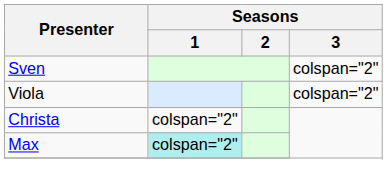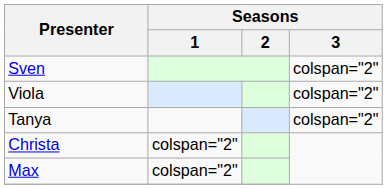+ row: (30, 119)
(195, 145) paleturquoise background -> (195, 171) no background
